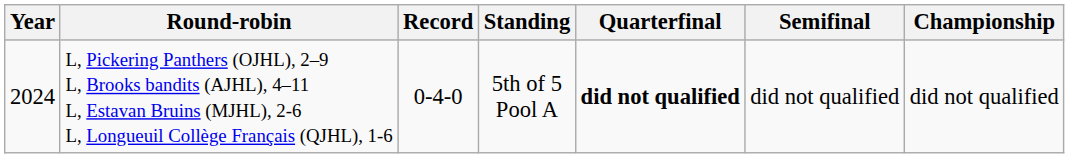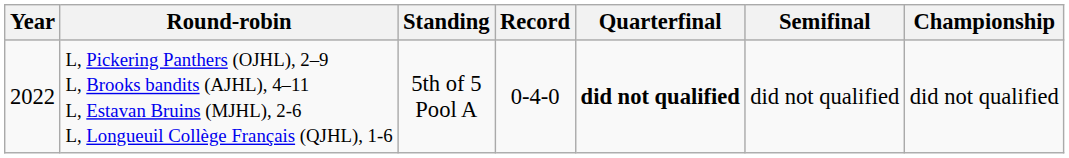columns swapped: (438, 22) <-> (527, 22)
(32, 96) 2024 -> (32, 96) 2022
